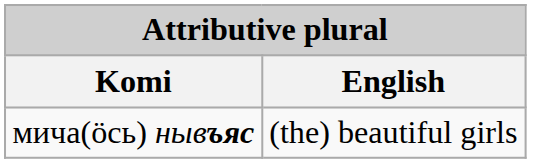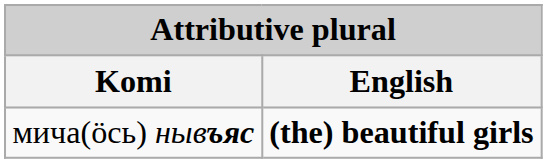(393, 132) normal -> (401, 132) bold
